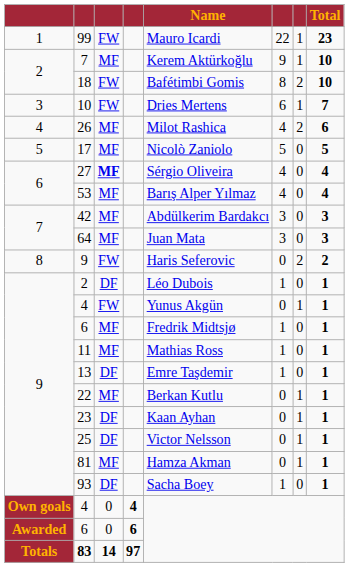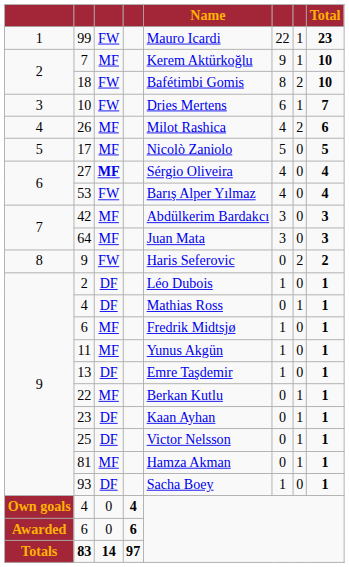(109, 194) MF -> (109, 194) FW
(109, 305) FW -> (109, 305) DF
(185, 305) Yunus Akgün -> (185, 305) Mathias Ross
(185, 350) Mathias Ross -> (185, 350) Yunus Akgün
